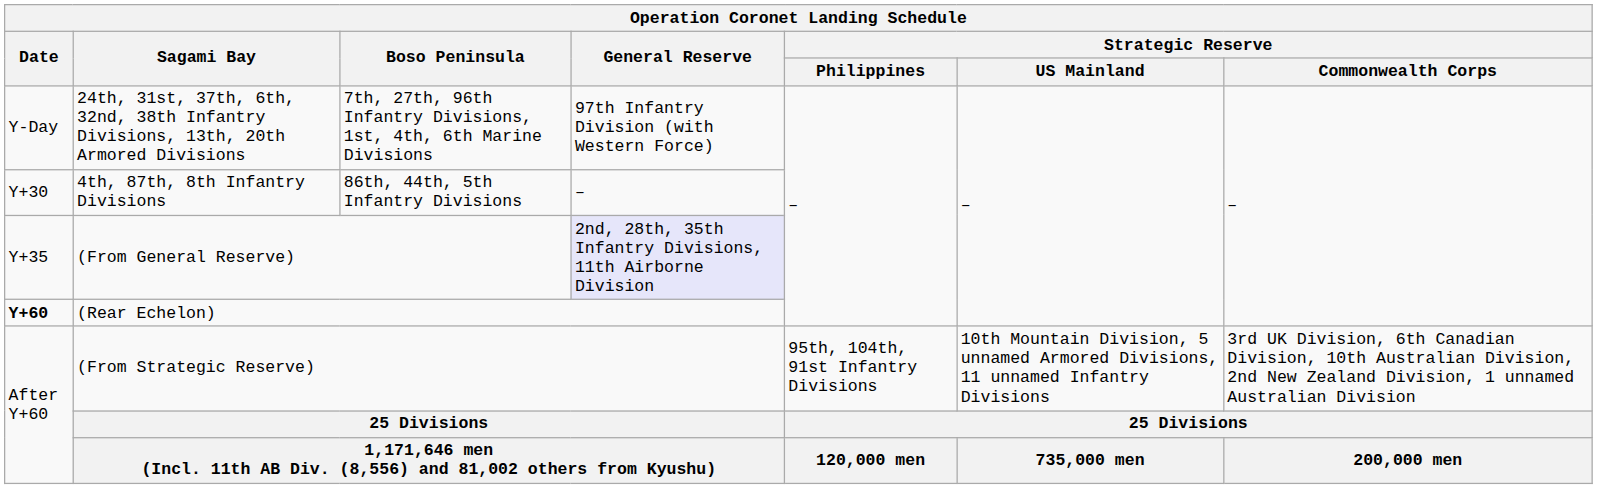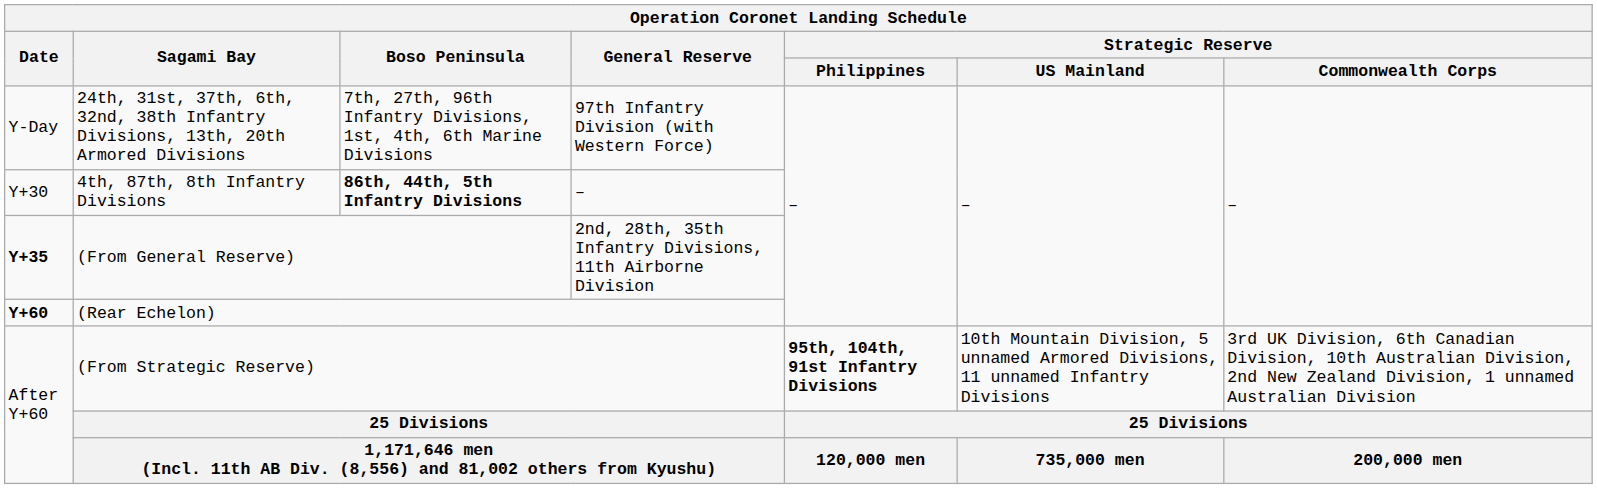(433, 192) normal -> (433, 192) bold
(28, 257) normal -> (28, 257) bold
(669, 257) lavender background -> (669, 257) no background
(853, 368) normal -> (853, 368) bold
